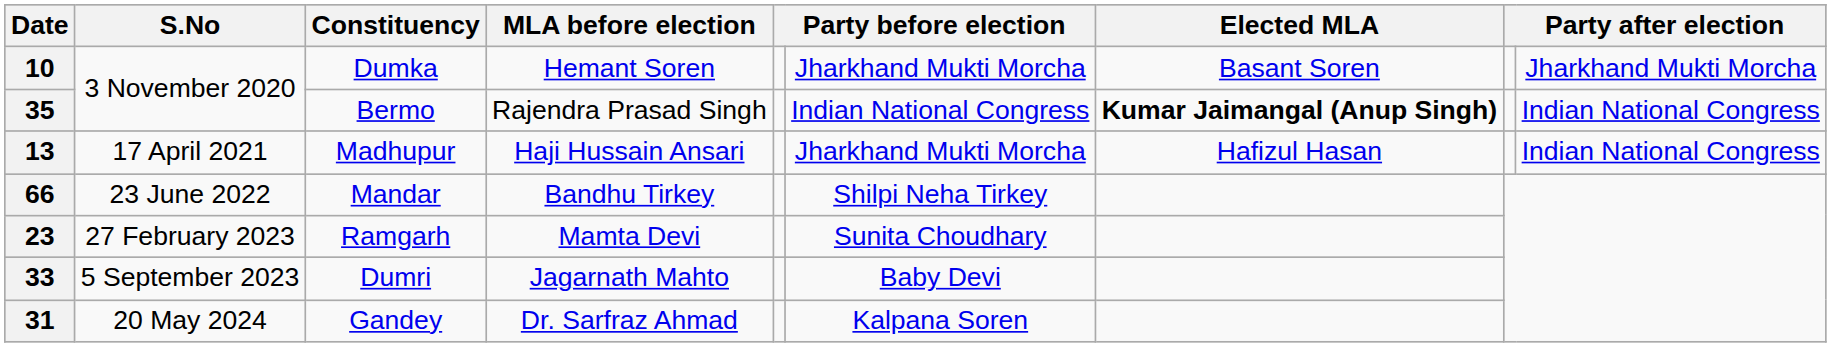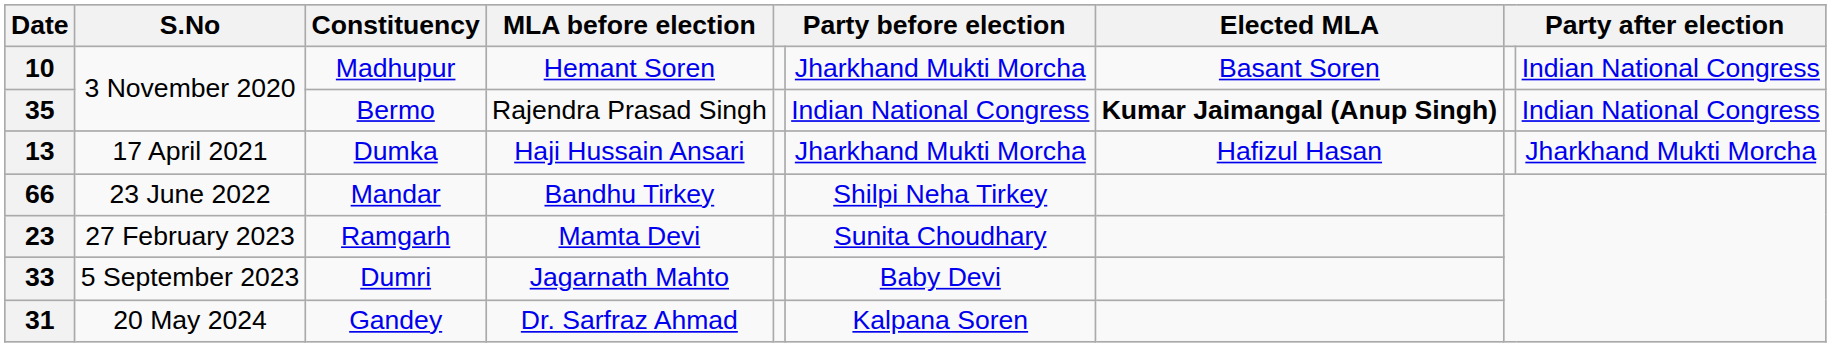(396, 67) Dumka -> (396, 67) Madhupur
(1671, 67) Jharkhand Mukti Morcha -> (1671, 67) Indian National Congress
(396, 151) Madhupur -> (396, 151) Dumka
(1671, 151) Indian National Congress -> (1671, 151) Jharkhand Mukti Morcha
